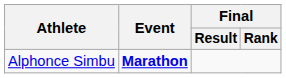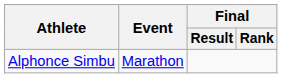(155, 62) bold -> (153, 62) normal
